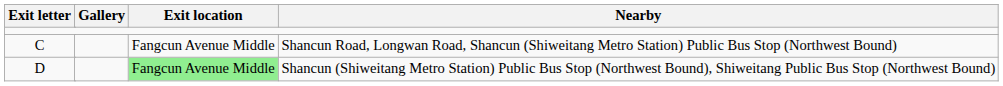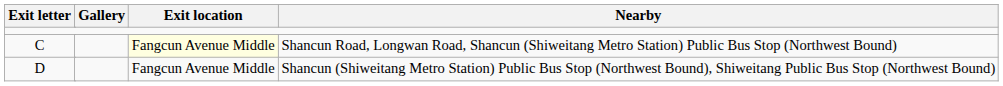(203, 45) no background -> (203, 45) lightyellow background
(203, 68) lightgreen background -> (203, 68) no background
